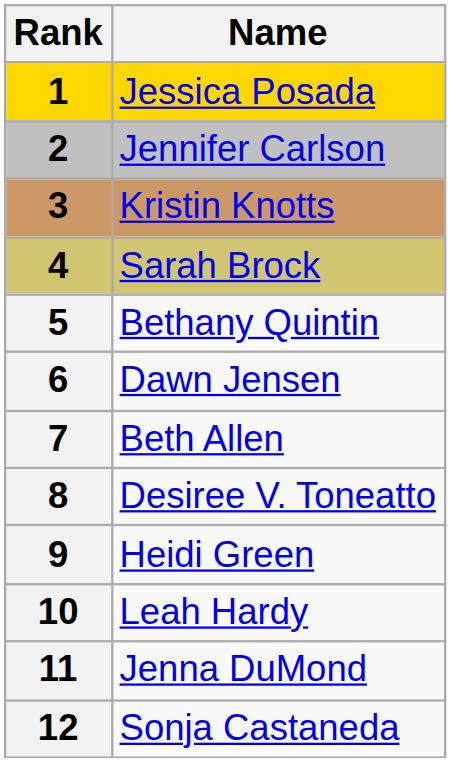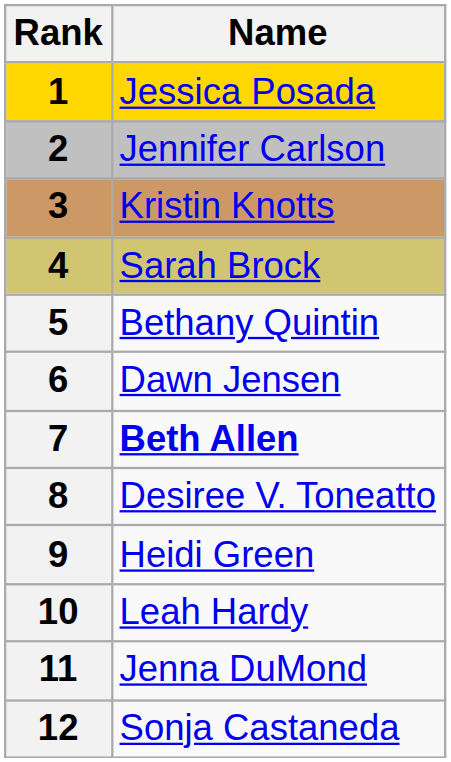(202, 438) normal -> (209, 438) bold
